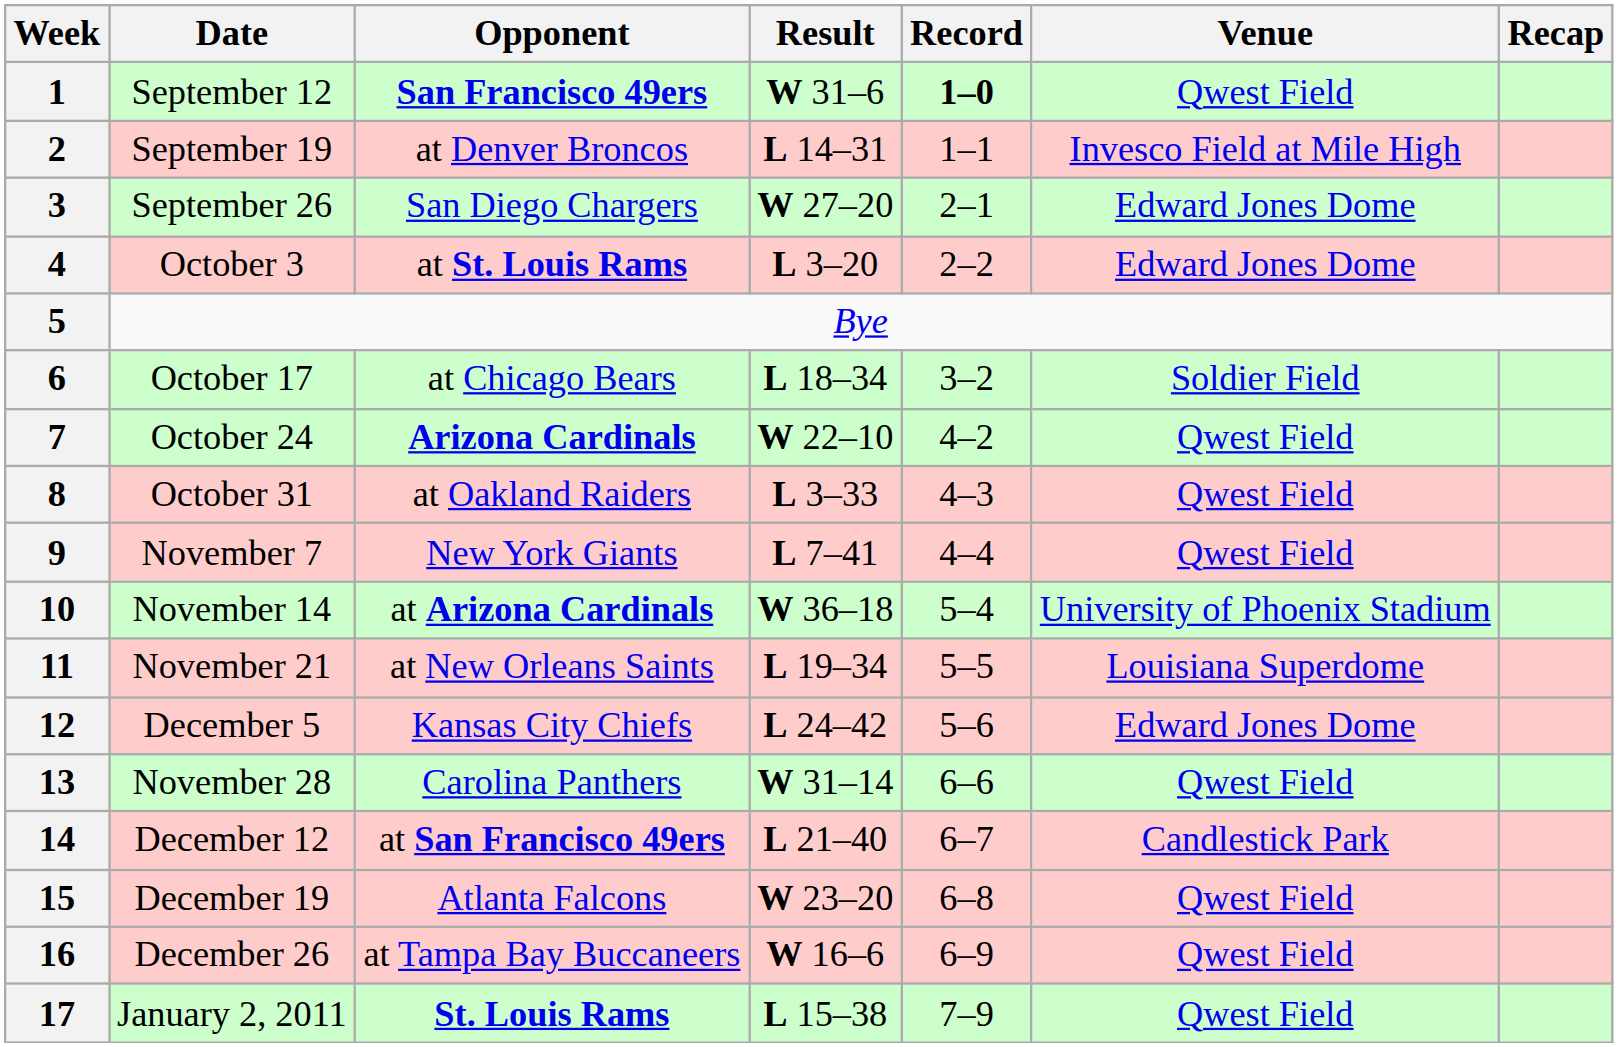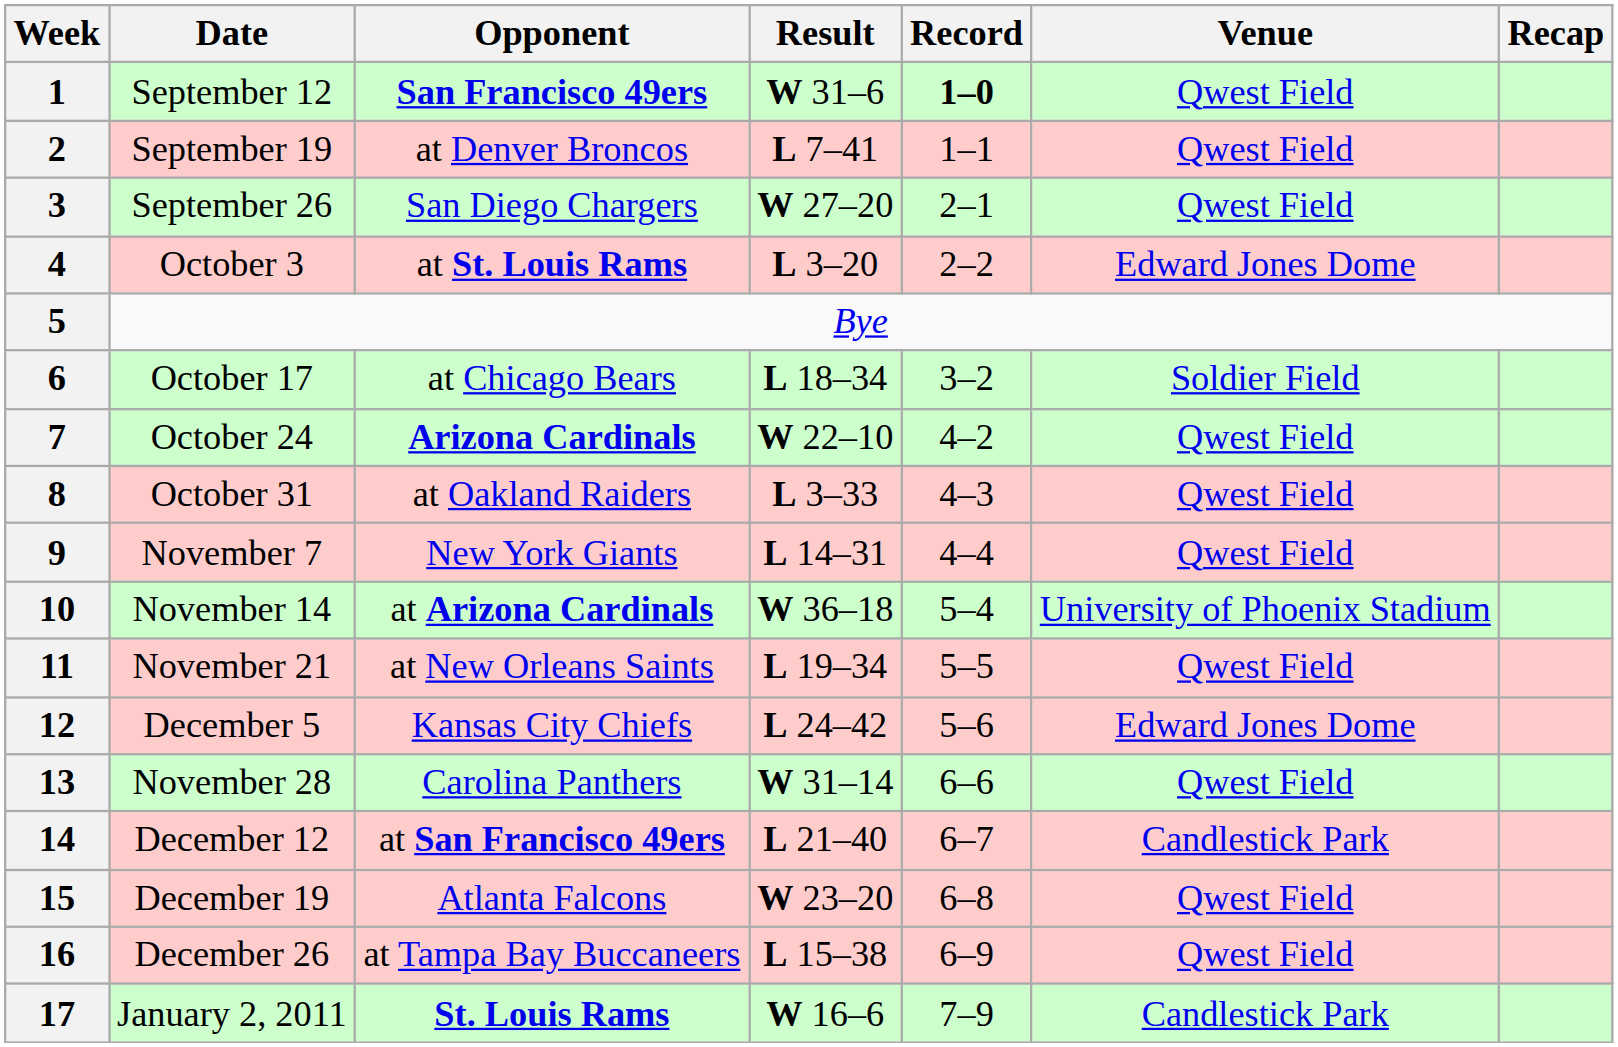(825, 148) L 14–31 -> (825, 148) L 7–41
(1265, 148) Invesco Field at Mile High -> (1265, 148) Qwest Field
(1265, 206) Edward Jones Dome -> (1265, 206) Qwest Field
(825, 551) L 7–41 -> (825, 551) L 14–31
(1265, 666) Louisiana Superdome -> (1265, 666) Qwest Field
(825, 954) W 16–6 -> (825, 954) L 15–38
(825, 1012) L 15–38 -> (825, 1012) W 16–6
(1265, 1012) Qwest Field -> (1265, 1012) Candlestick Park
